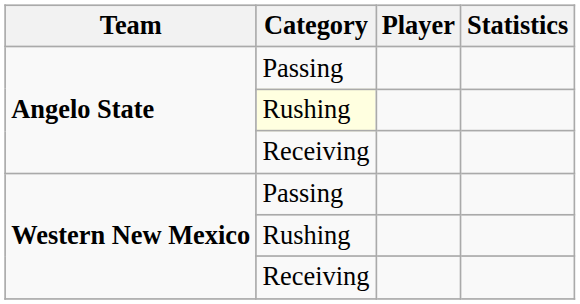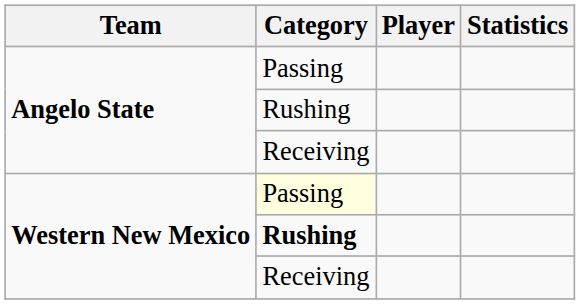(306, 109) lightyellow background -> (306, 109) no background
(303, 193) no background -> (303, 193) lightyellow background
(306, 235) normal -> (309, 235) bold
